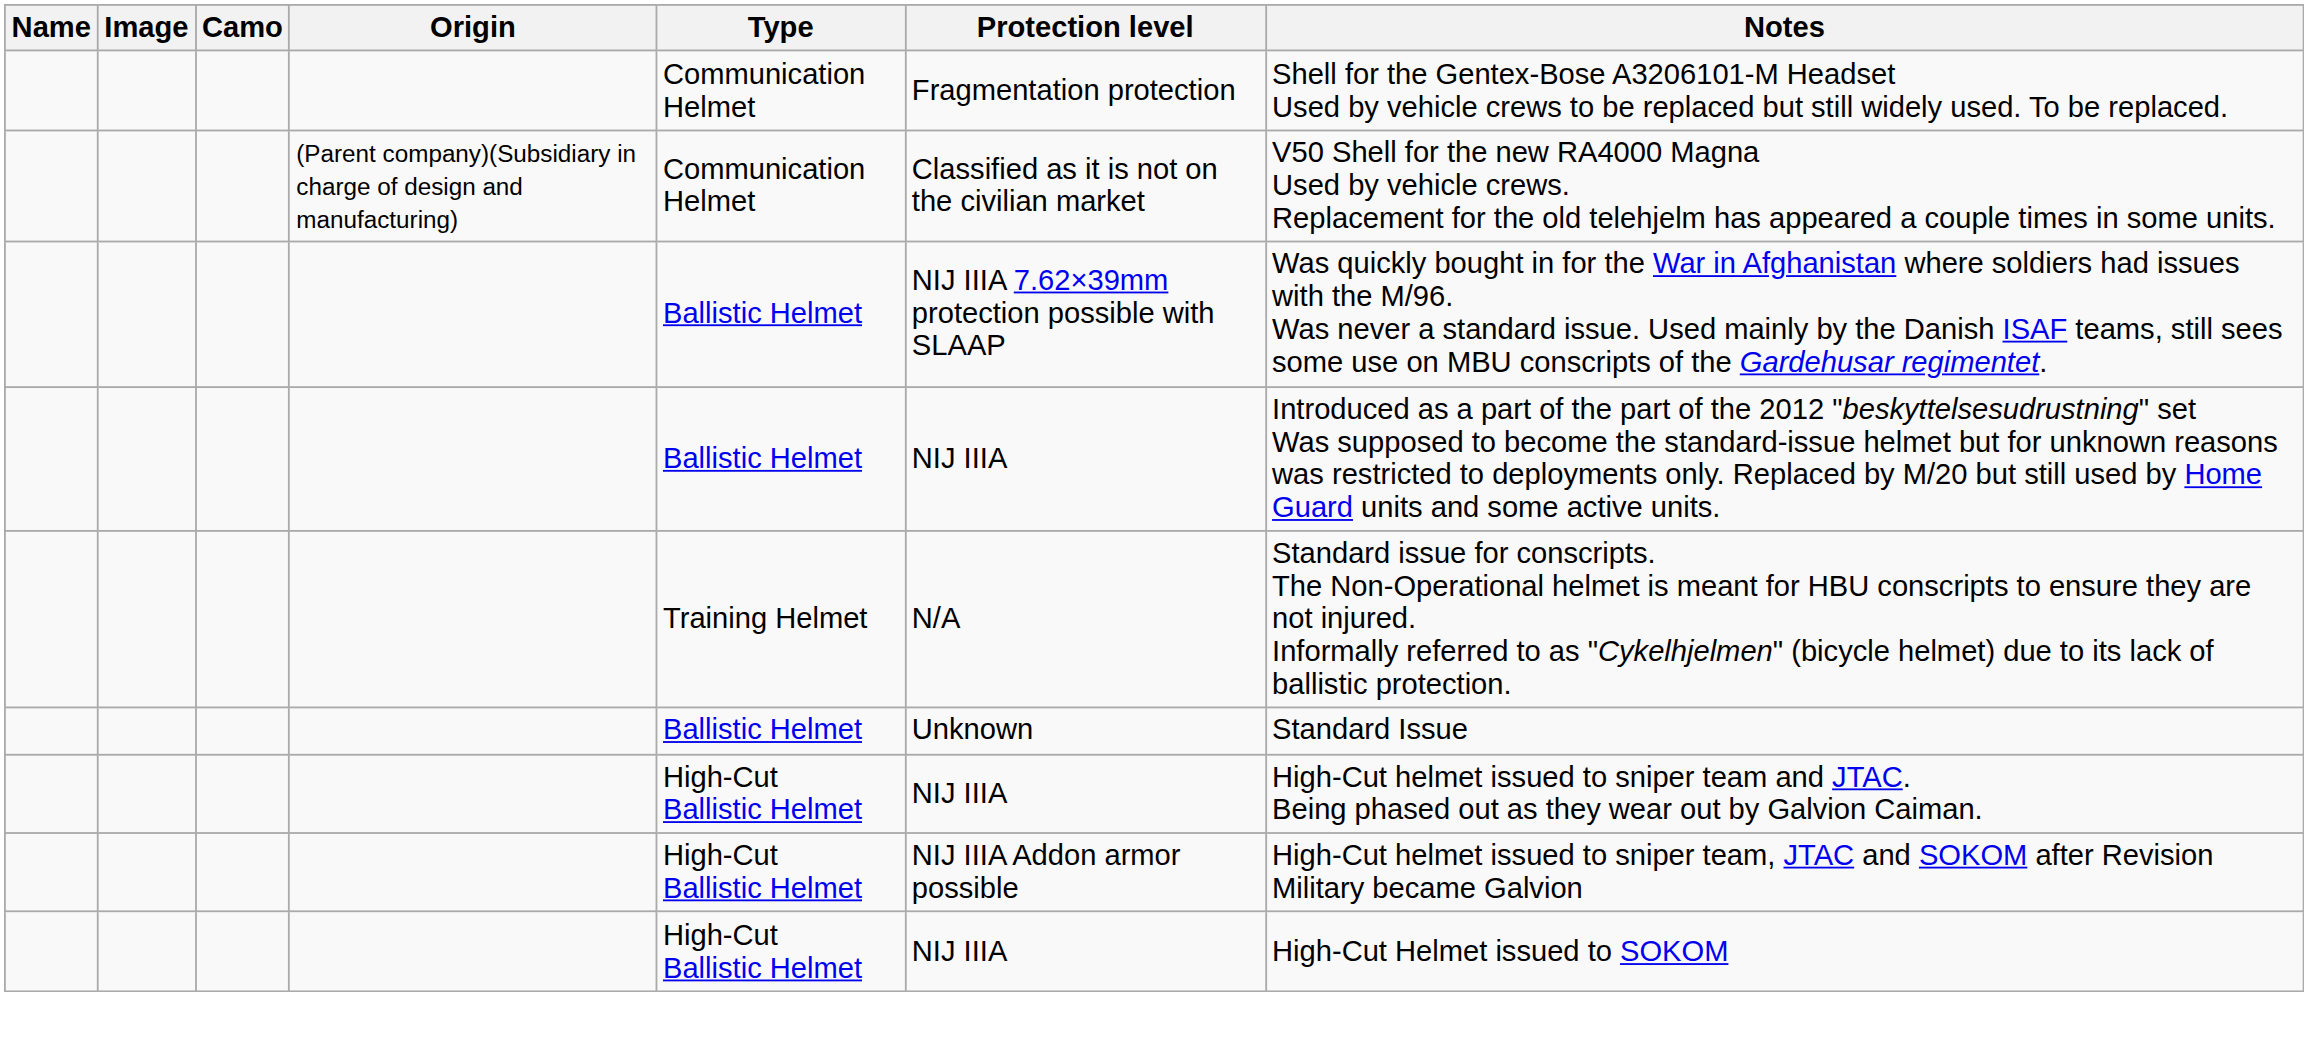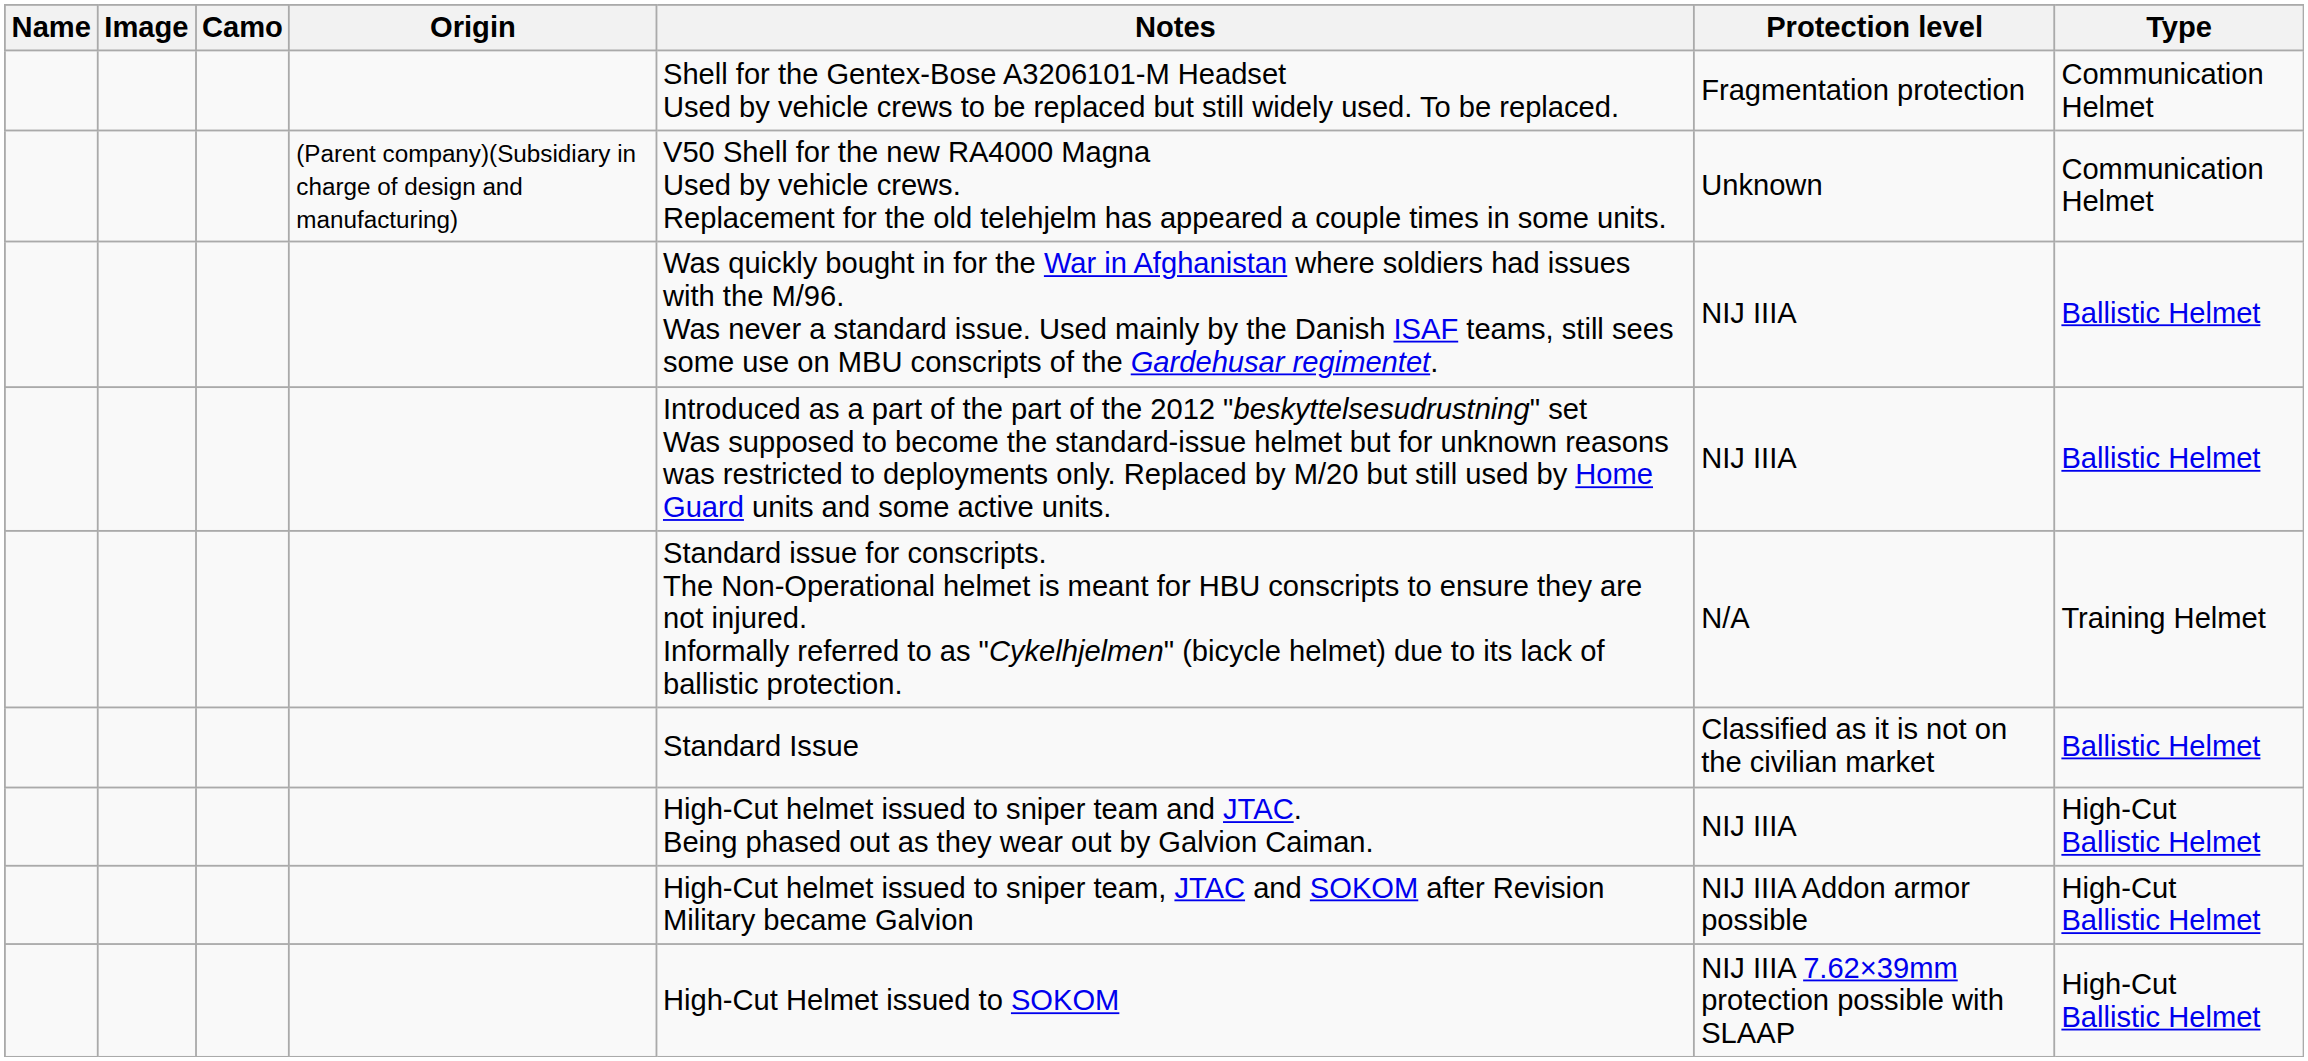columns swapped: (781, 27) <-> (1784, 27)
(1065, 185) Classified as it is not on the civilian market -> (1762, 185) Unknown
(1063, 313) NIJ IIIA 7.62×39mm protection possible with SLAAP -> (1749, 313) NIJ IIIA
(973, 730) Unknown -> (1854, 746) Classified as it is not on the civilian market
(960, 951) NIJ IIIA -> (1853, 1000) NIJ IIIA 7.62×39mm protection possible with SLAAP
